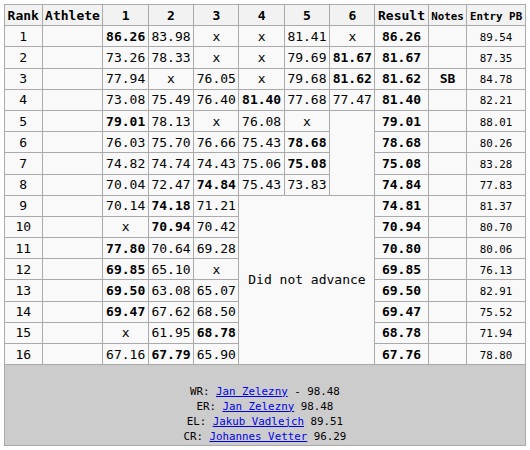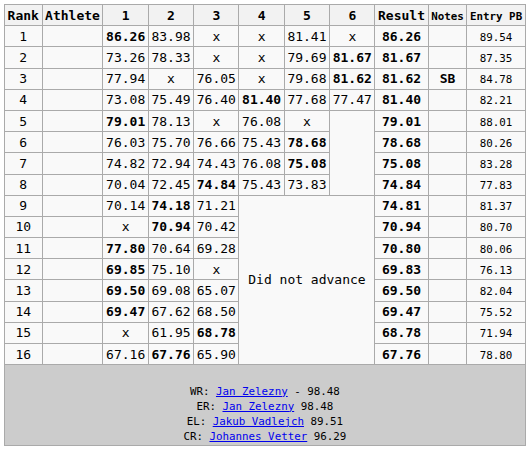(171, 163) 74.74 -> (171, 163) 72.94
(262, 163) 75.06 -> (262, 163) 76.08
(171, 185) 72.47 -> (171, 185) 72.45
(171, 269) 65.10 -> (171, 269) 75.10
(402, 269) 69.85 -> (402, 269) 69.83
(171, 291) 63.08 -> (171, 291) 69.08
(496, 292) 82.91 -> (496, 292) 82.04
(171, 354) 67.79 -> (171, 354) 67.76
